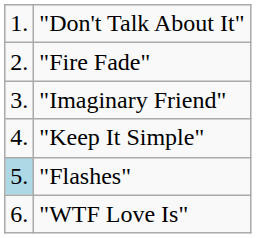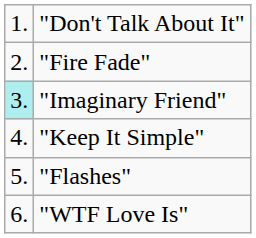(19, 99) no background -> (19, 99) paleturquoise background
(19, 175) lightblue background -> (19, 175) no background
